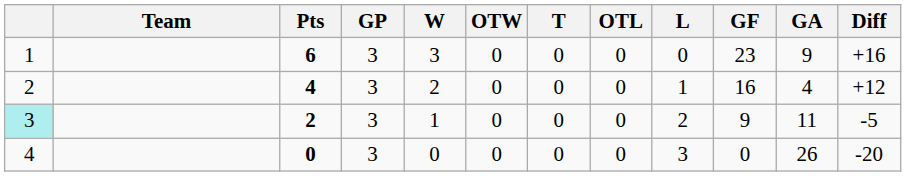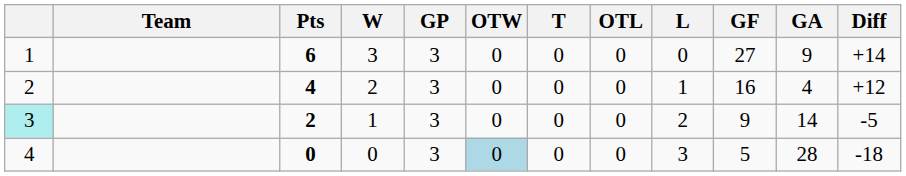columns swapped: (373, 21) <-> (435, 21)
(745, 54) 23 -> (745, 54) 27
(869, 54) +16 -> (869, 54) +14
(807, 120) 11 -> (807, 120) 14
(497, 154) no background -> (497, 154) lightblue background
(745, 154) 0 -> (745, 154) 5
(807, 154) 26 -> (807, 154) 28
(869, 154) -20 -> (869, 154) -18
